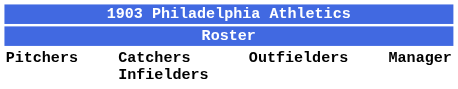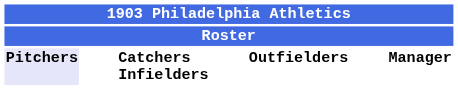(42, 58) no background -> (42, 58) lavender background
